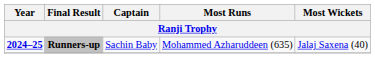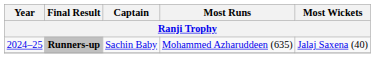(25, 45) bold -> (25, 45) normal
